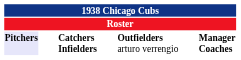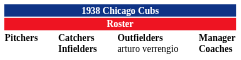(21, 37) lavender background -> (21, 37) no background
